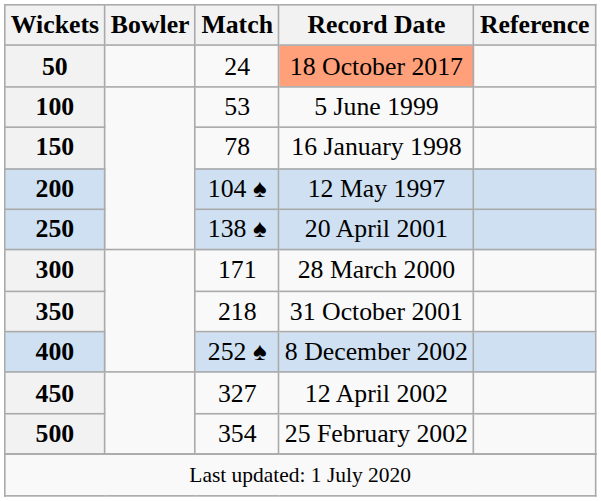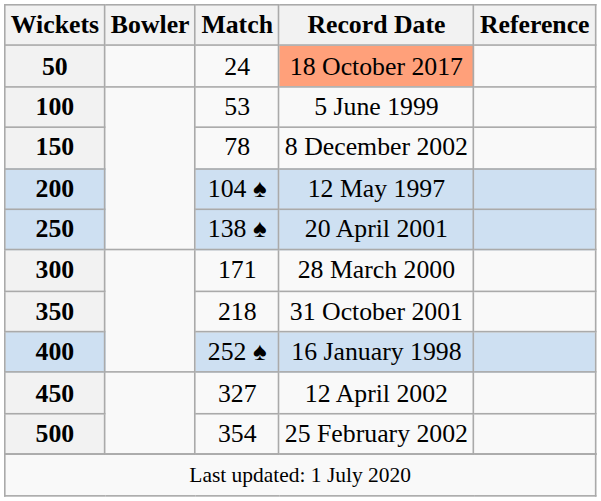(376, 147) 16 January 1998 -> (376, 147) 8 December 2002
(376, 351) 8 December 2002 -> (376, 351) 16 January 1998
